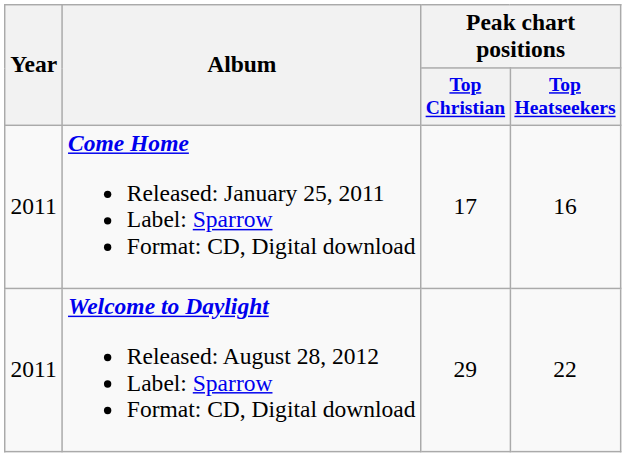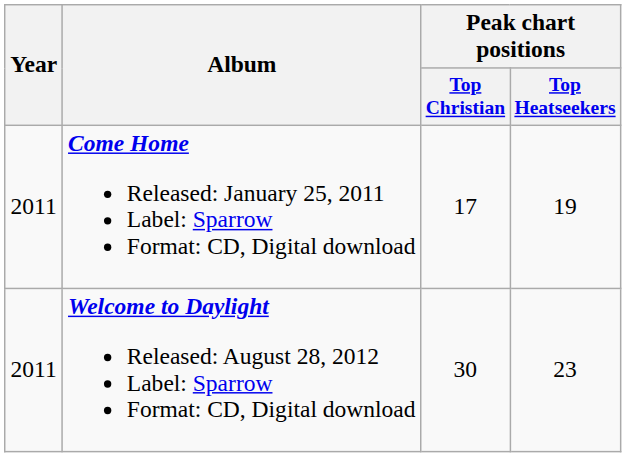(565, 206) 16 -> (565, 206) 19
(465, 370) 29 -> (465, 370) 30
(565, 370) 22 -> (565, 370) 23
